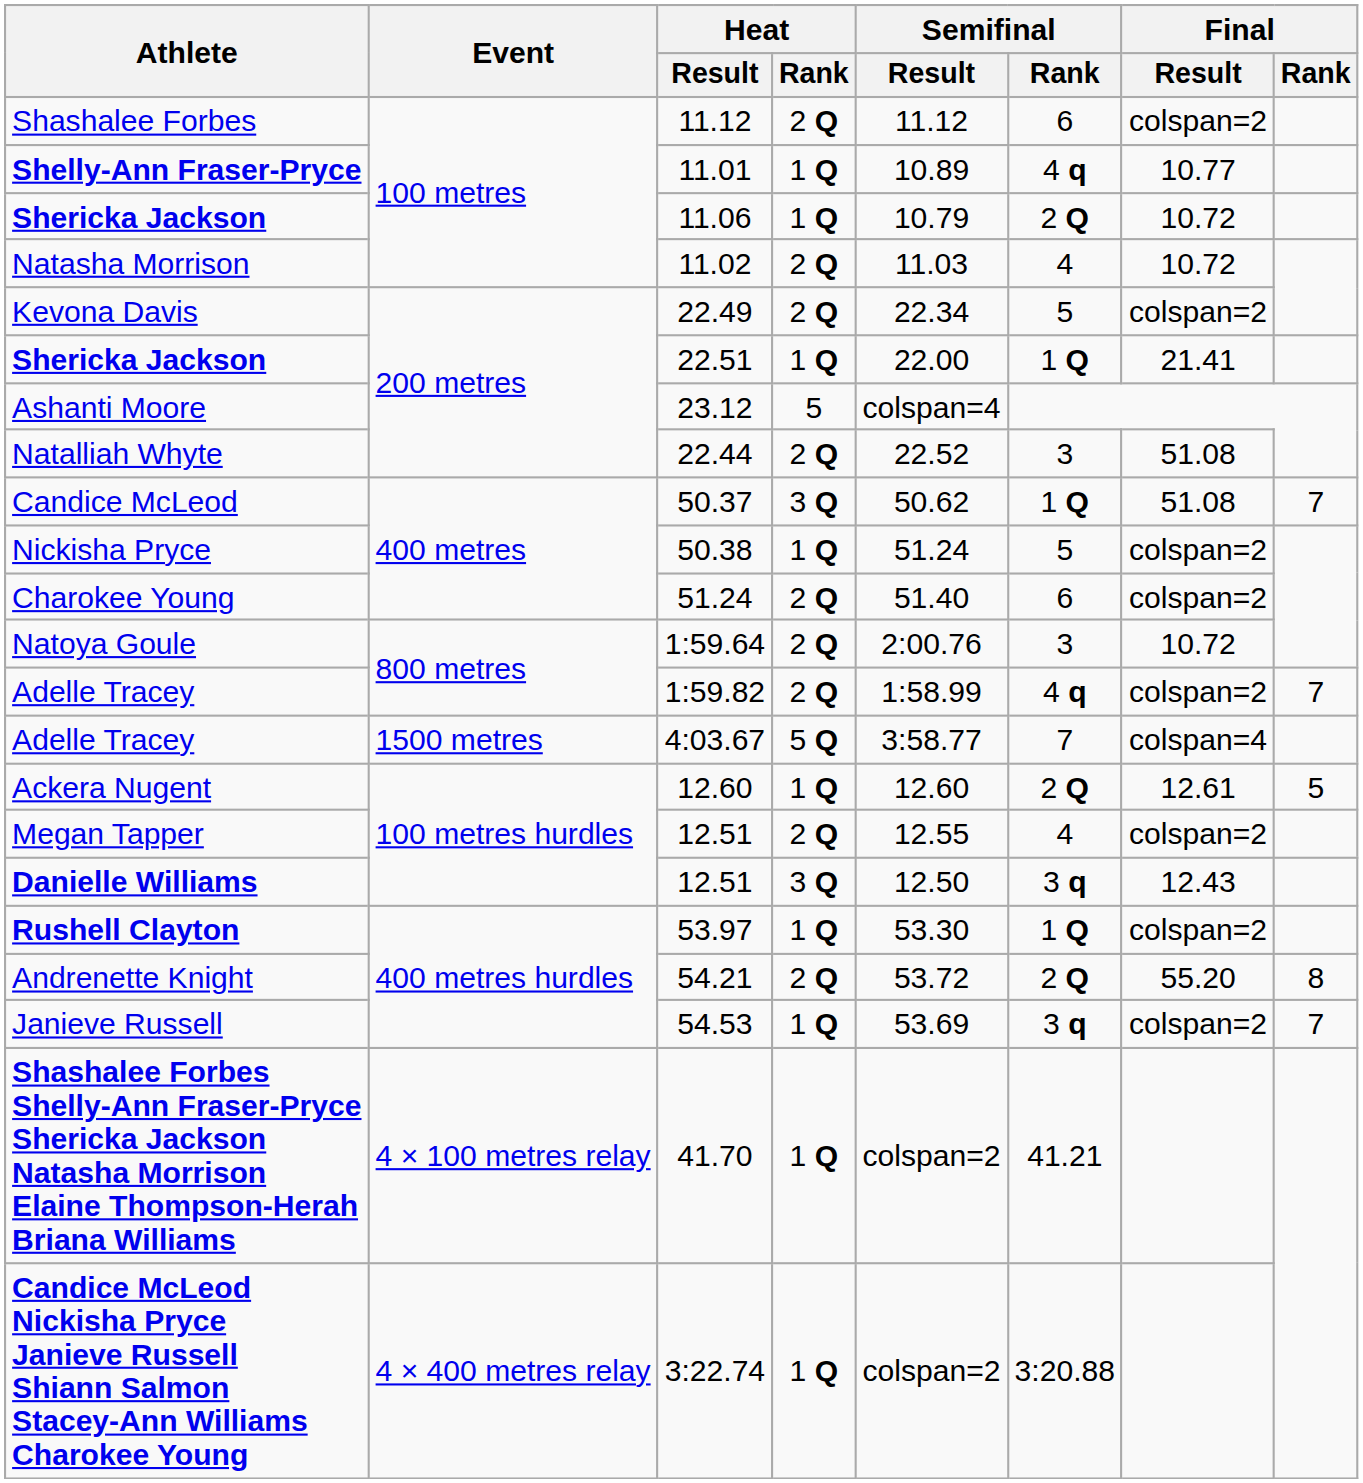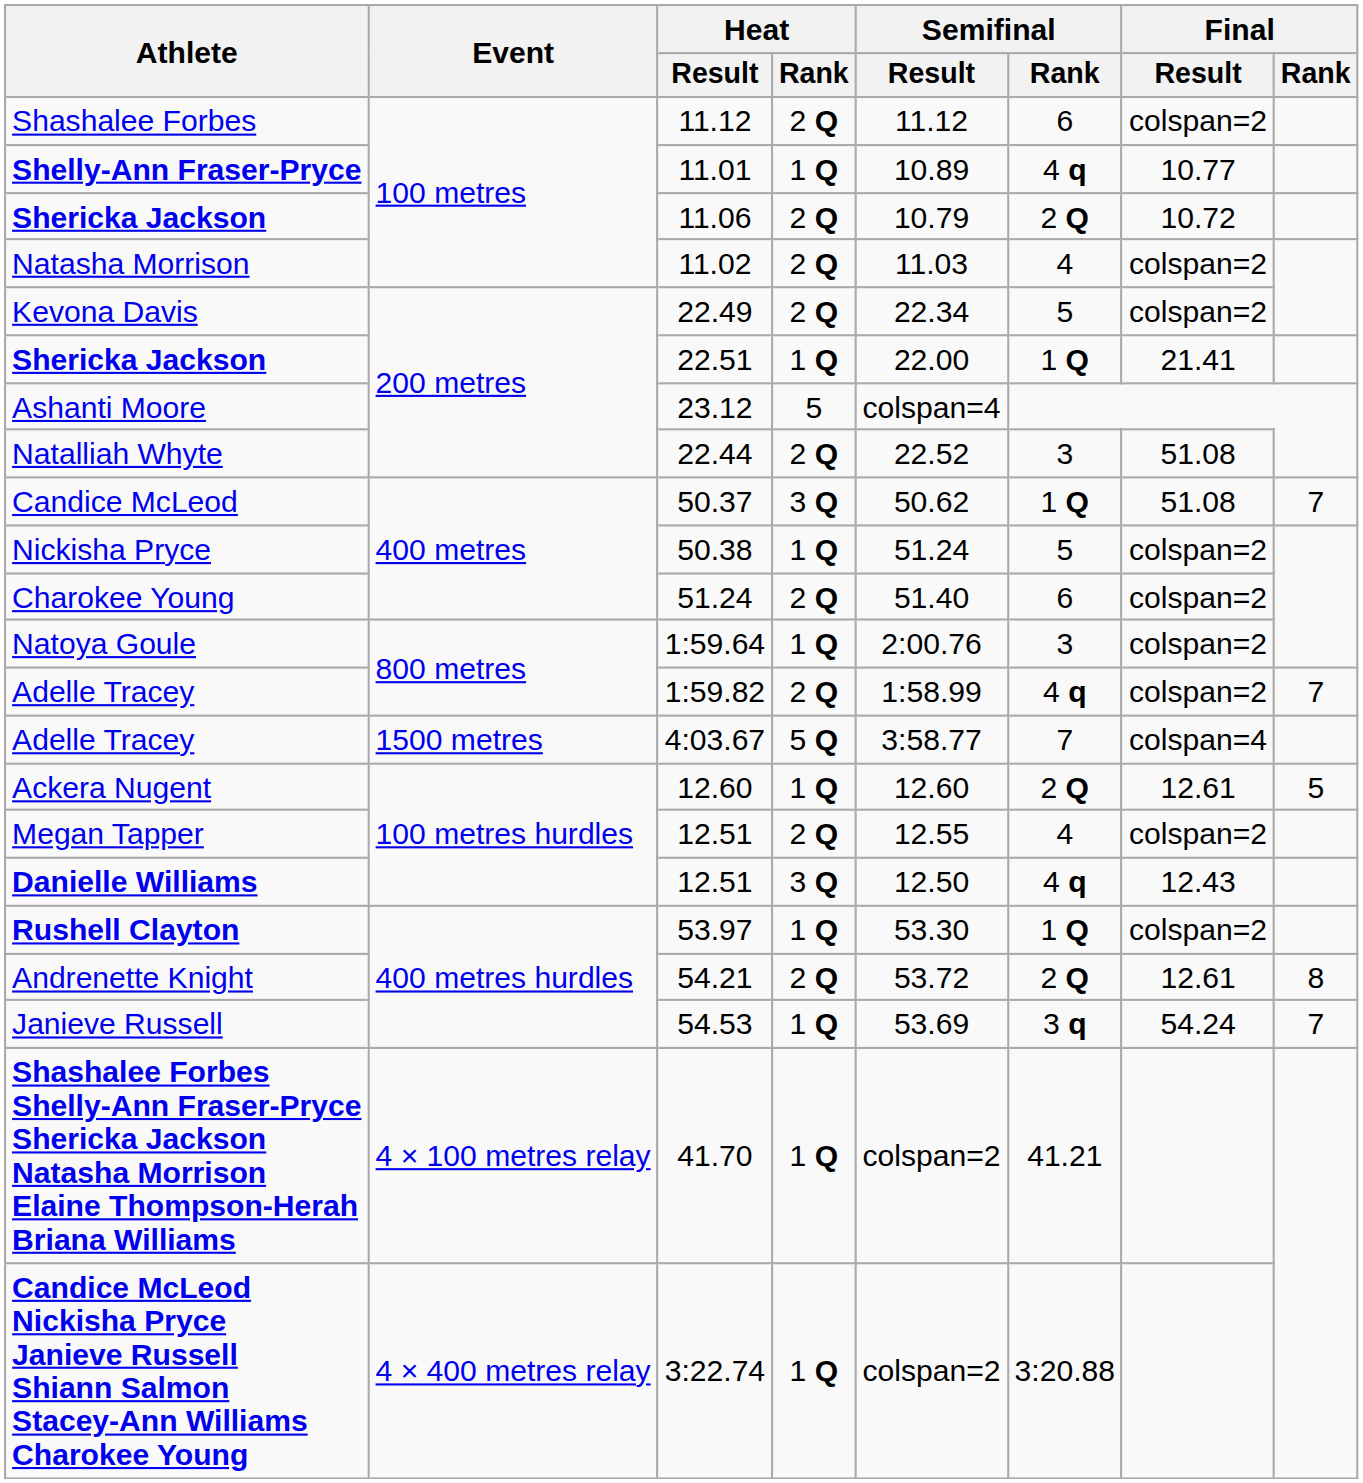(814, 217) 1 Q -> (814, 217) 2 Q
(1198, 264) 10.72 -> (1198, 264) colspan=2
(814, 645) 2 Q -> (814, 645) 1 Q
(1198, 645) 10.72 -> (1198, 645) colspan=2
(1065, 882) 3 q -> (1065, 882) 4 q
(1198, 977) 55.20 -> (1198, 977) 12.61
(1198, 1025) colspan=2 -> (1198, 1025) 54.24
